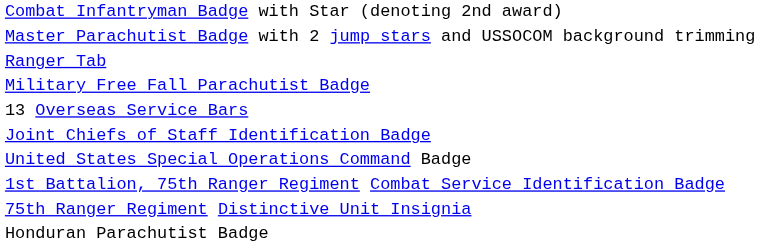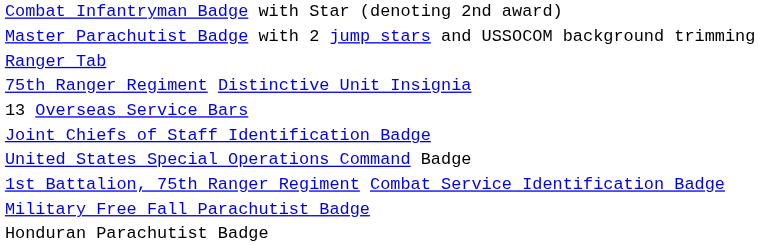(187, 86) Military Free Fall Parachutist Badge -> (238, 86) 75th Ranger Regiment Distinctive Unit Insignia
(238, 209) 75th Ranger Regiment Distinctive Unit Insignia -> (187, 209) Military Free Fall Parachutist Badge
